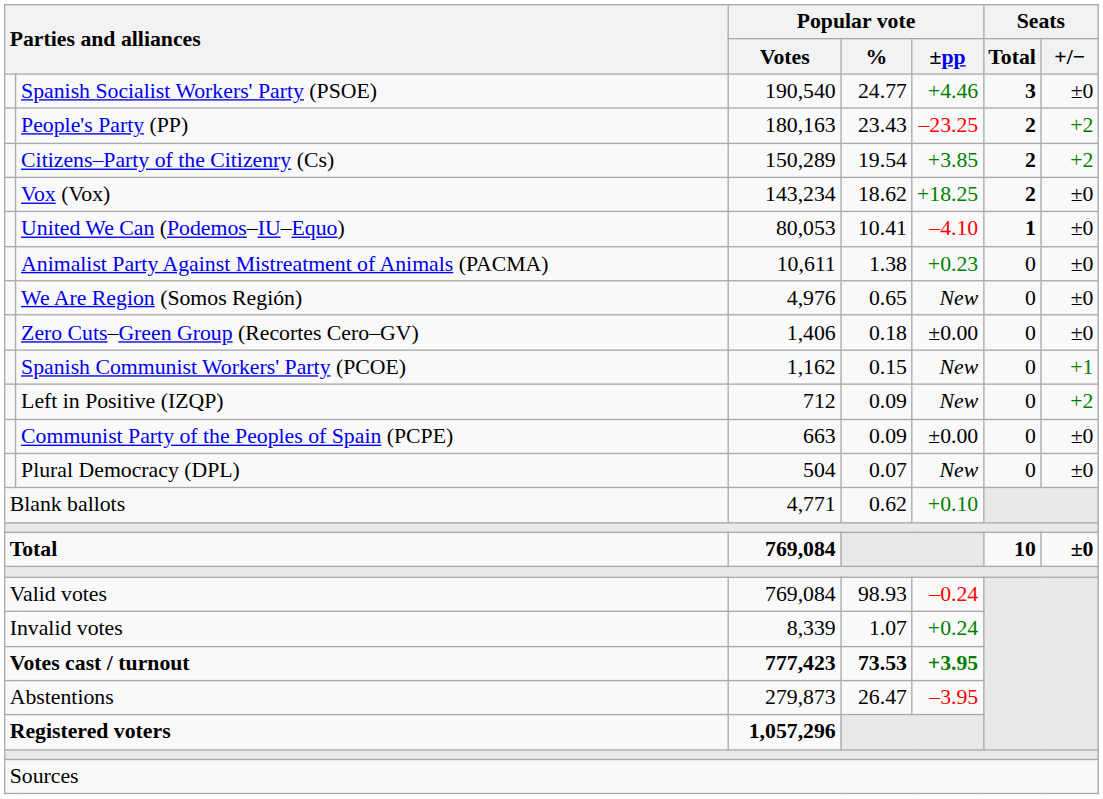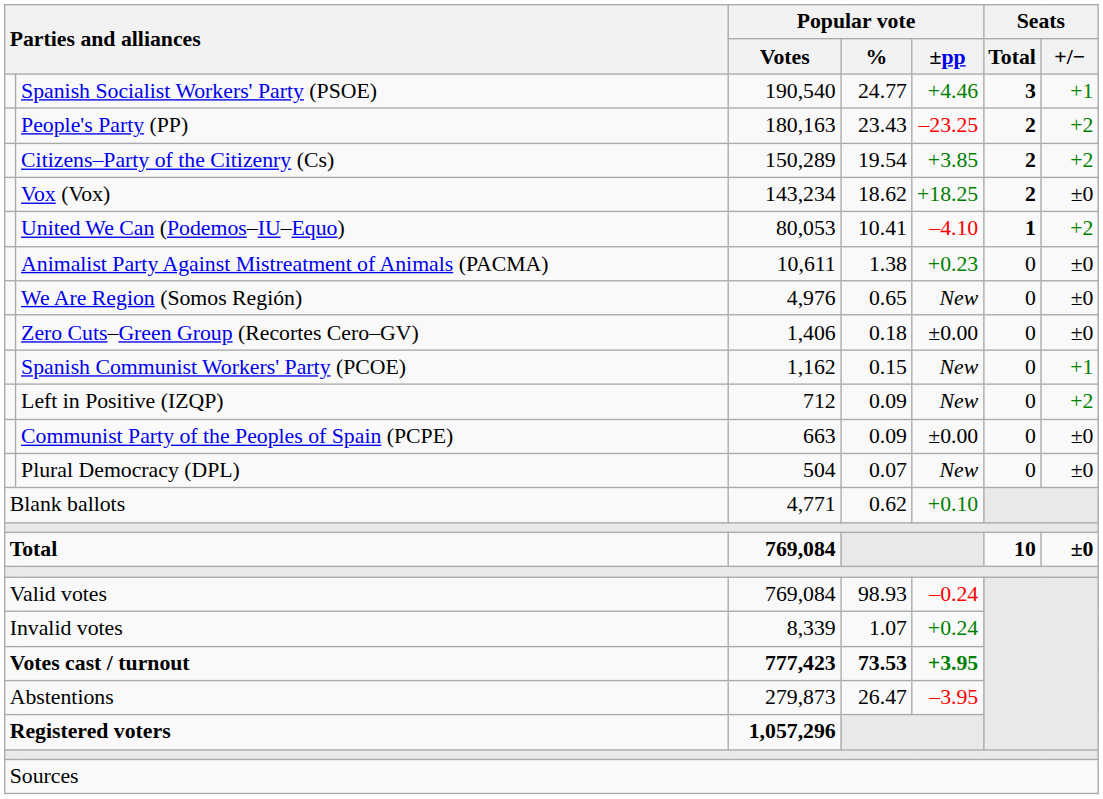(1082, 90) ±0 -> (1082, 90) +1
(1082, 228) ±0 -> (1082, 228) +2
